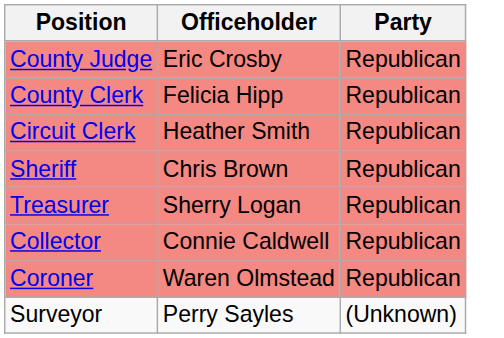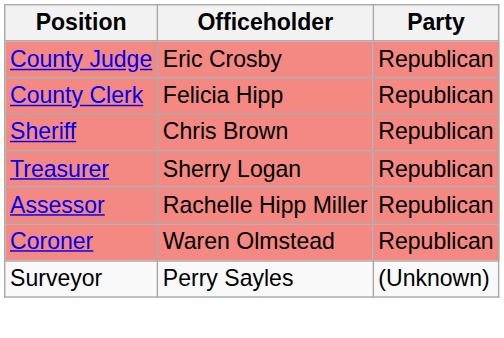- row: (73, 132)
- row: (55, 242)
+ row: (57, 205)
